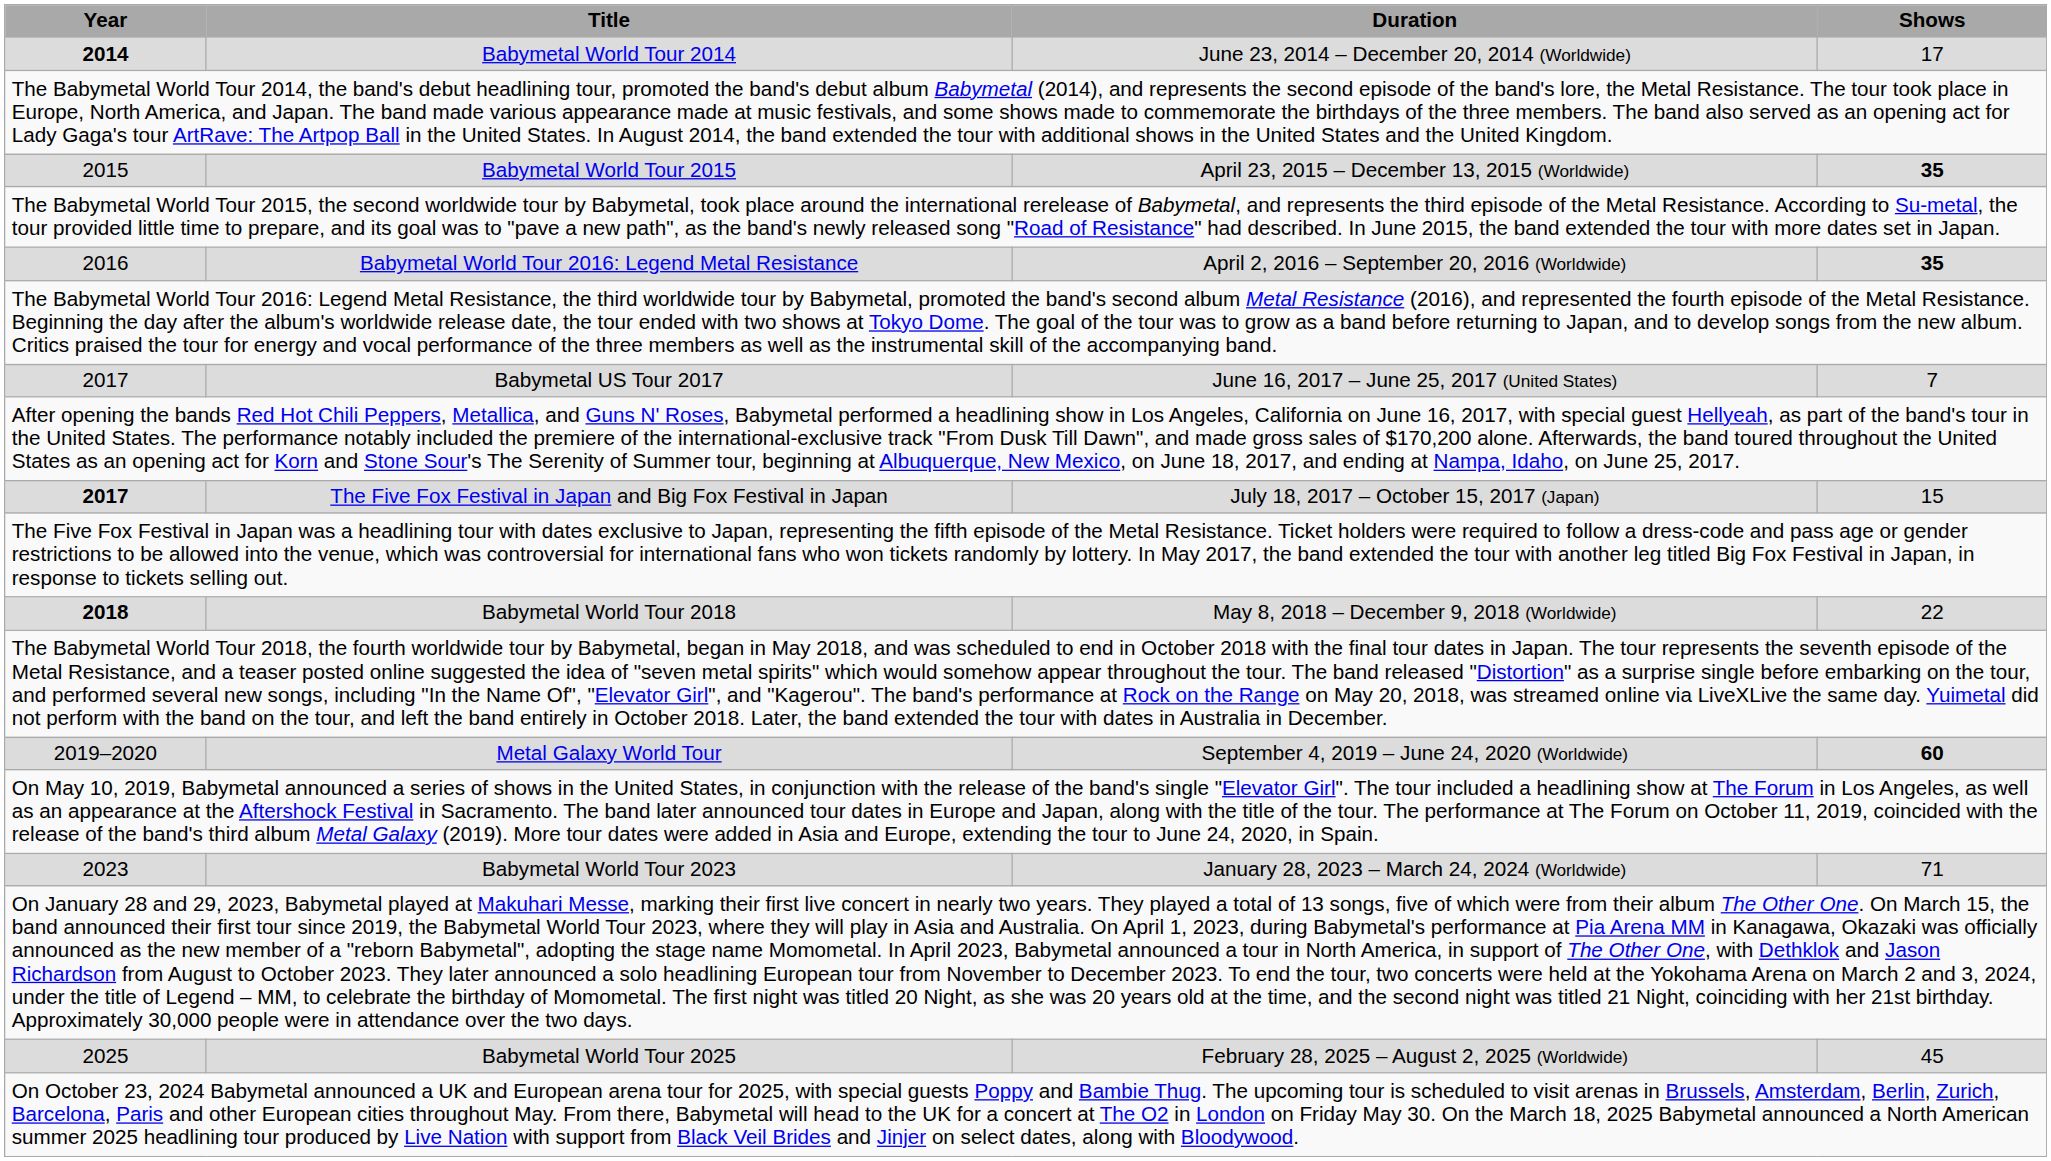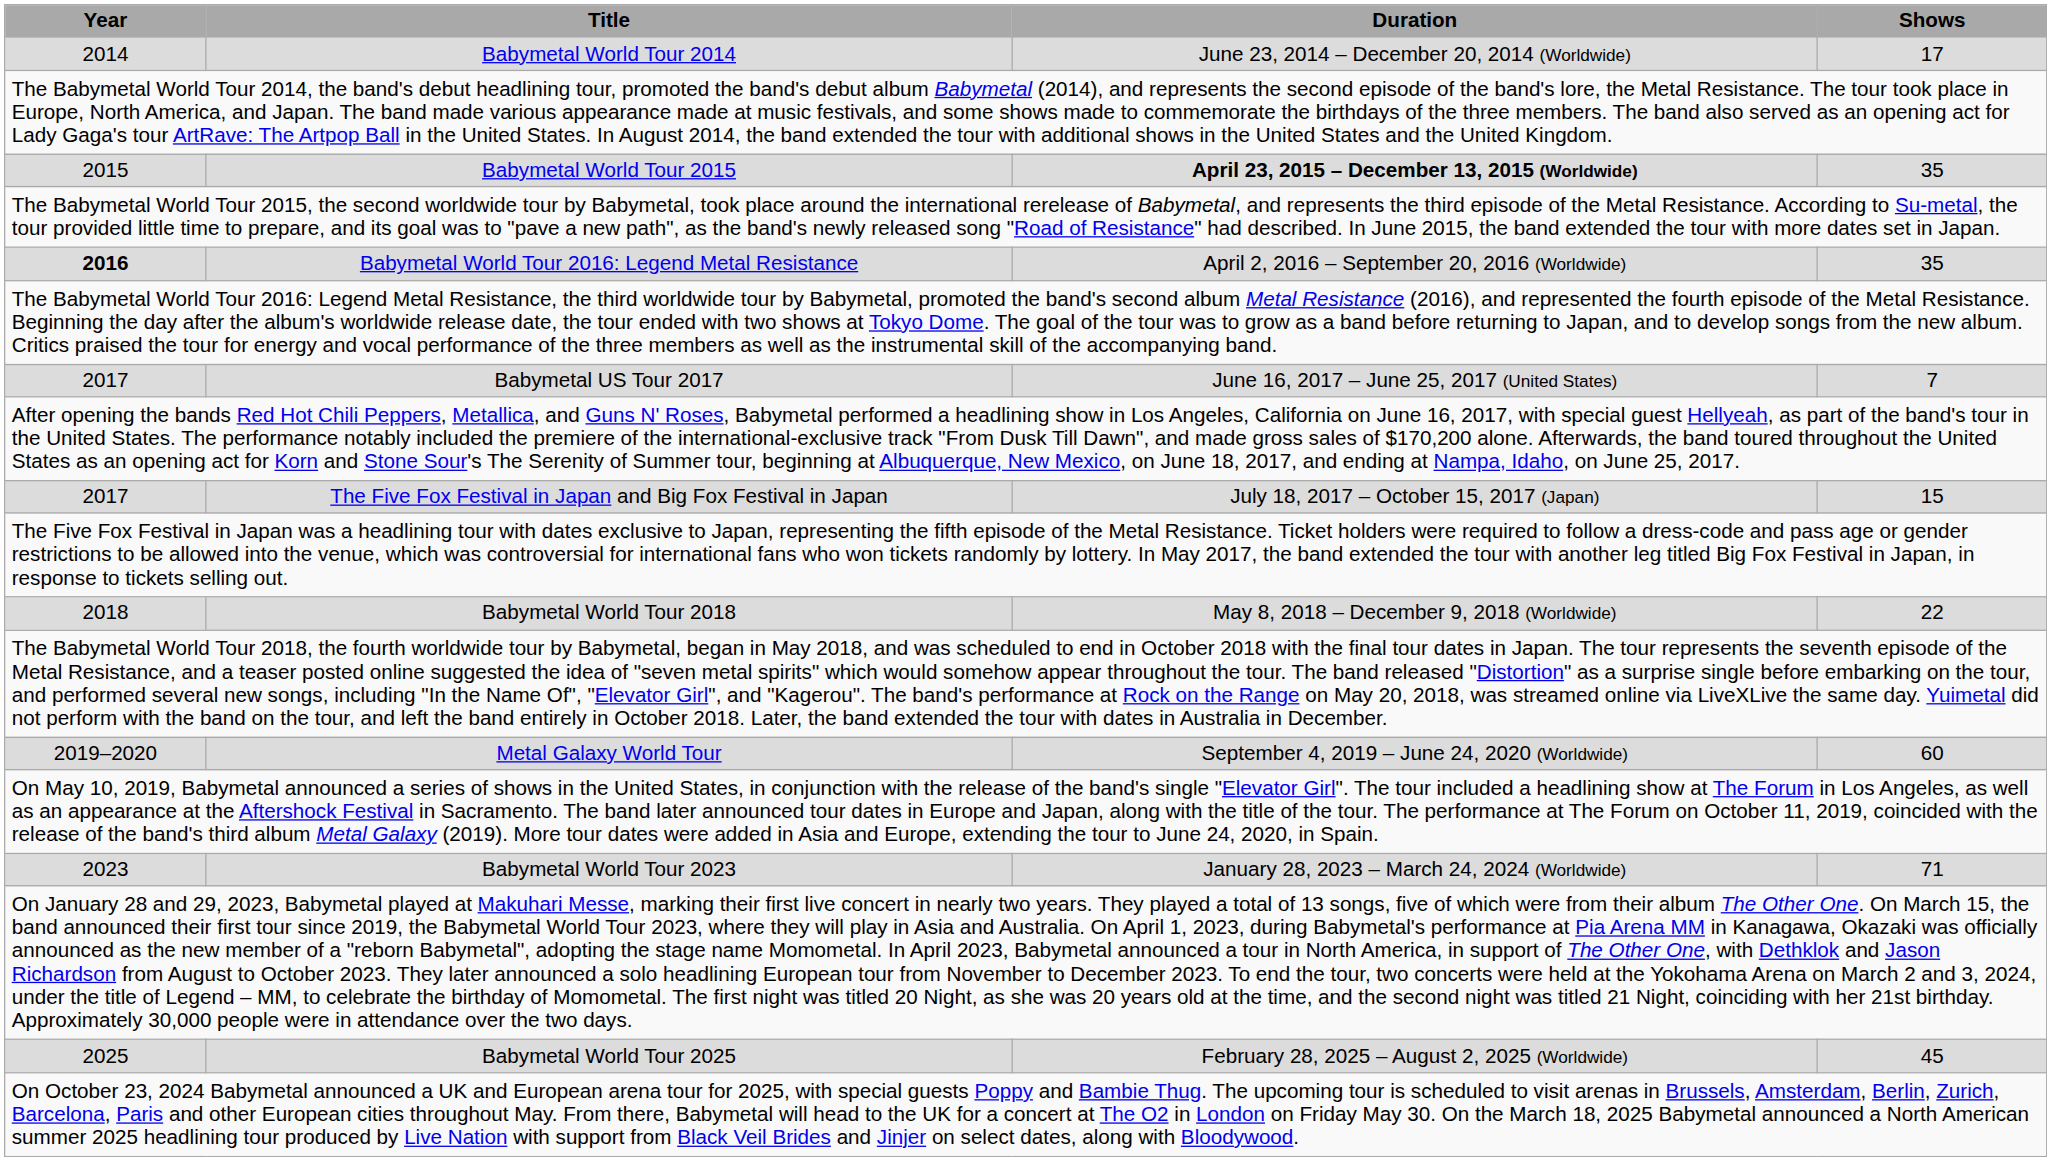(105, 53) bold -> (105, 53) normal
(1415, 170) normal -> (1415, 170) bold
(1932, 170) bold -> (1932, 170) normal
(105, 263) normal -> (105, 263) bold
(1932, 263) bold -> (1932, 263) normal
(105, 496) bold -> (105, 496) normal
(105, 613) bold -> (105, 613) normal
(1932, 753) bold -> (1932, 753) normal
